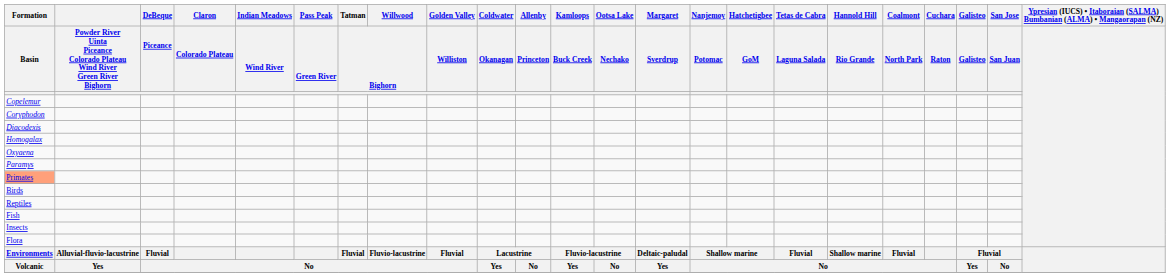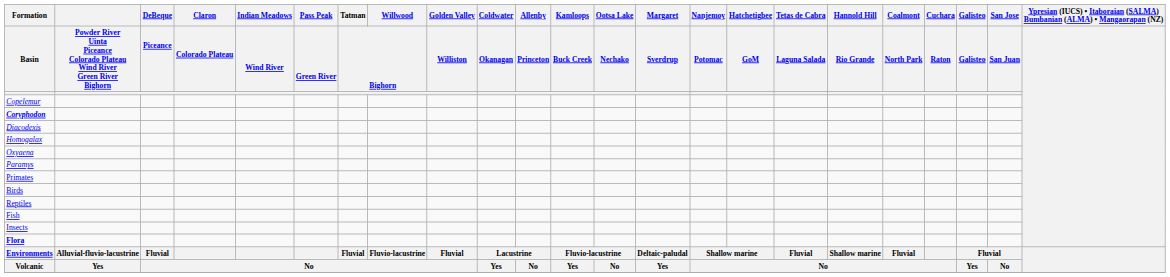(26, 114) normal -> (26, 114) bold
(20, 177) lightsalmon background -> (20, 177) no background
(14, 240) normal -> (15, 240) bold
